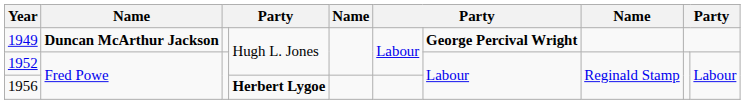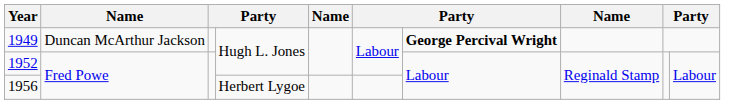(132, 39) bold -> (125, 39) normal
(279, 87) bold -> (262, 87) normal
